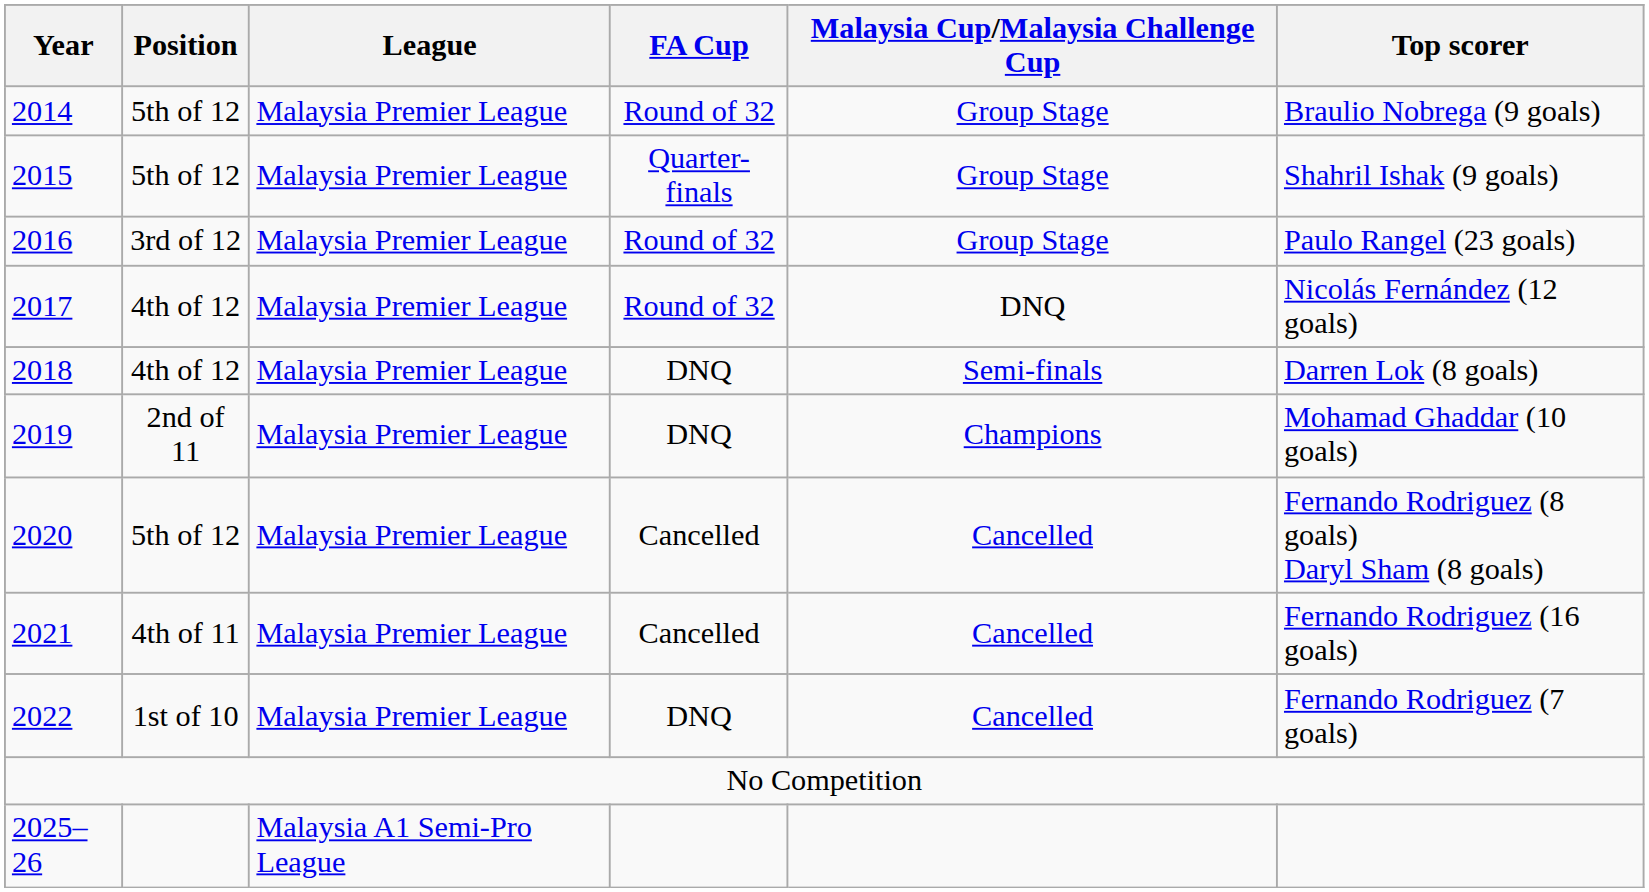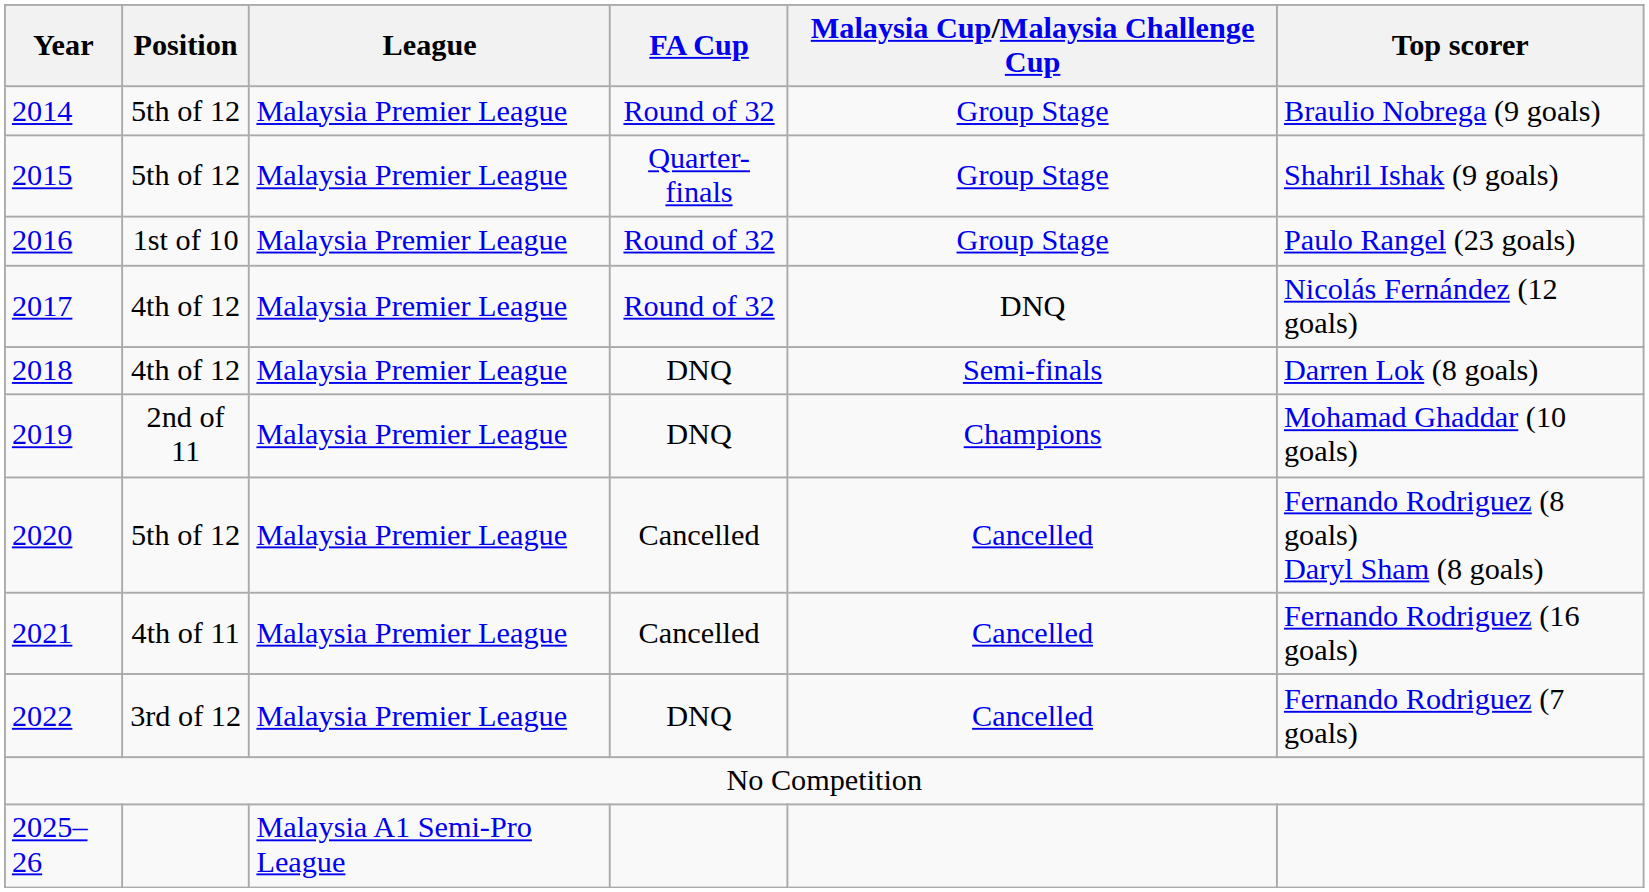(186, 240) 3rd of 12 -> (186, 240) 1st of 10
(186, 715) 1st of 10 -> (186, 715) 3rd of 12
